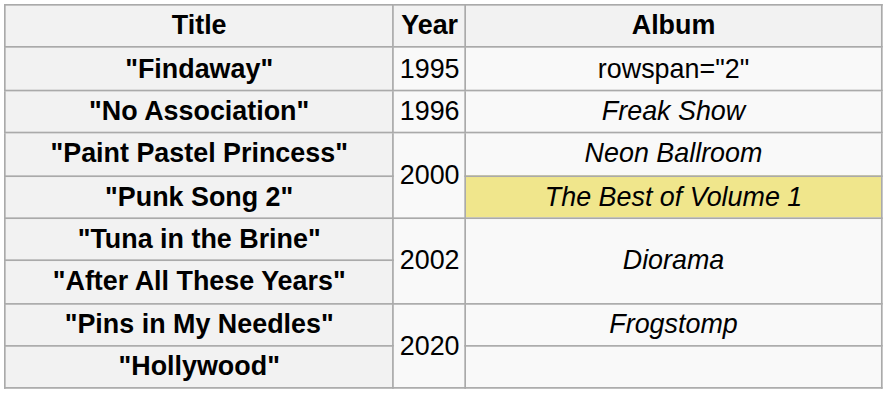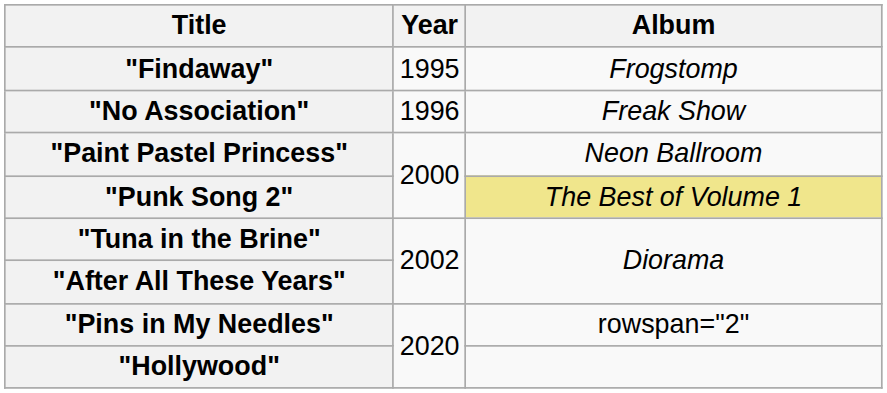(674, 68) rowspan="2" -> (674, 68) Frogstomp
(674, 324) Frogstomp -> (674, 324) rowspan="2"
